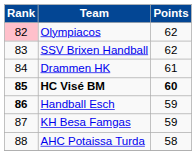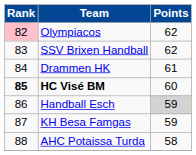(171, 86) bold -> (171, 86) normal
(21, 104) bold -> (21, 104) normal
(171, 104) no background -> (171, 104) lightgrey background
